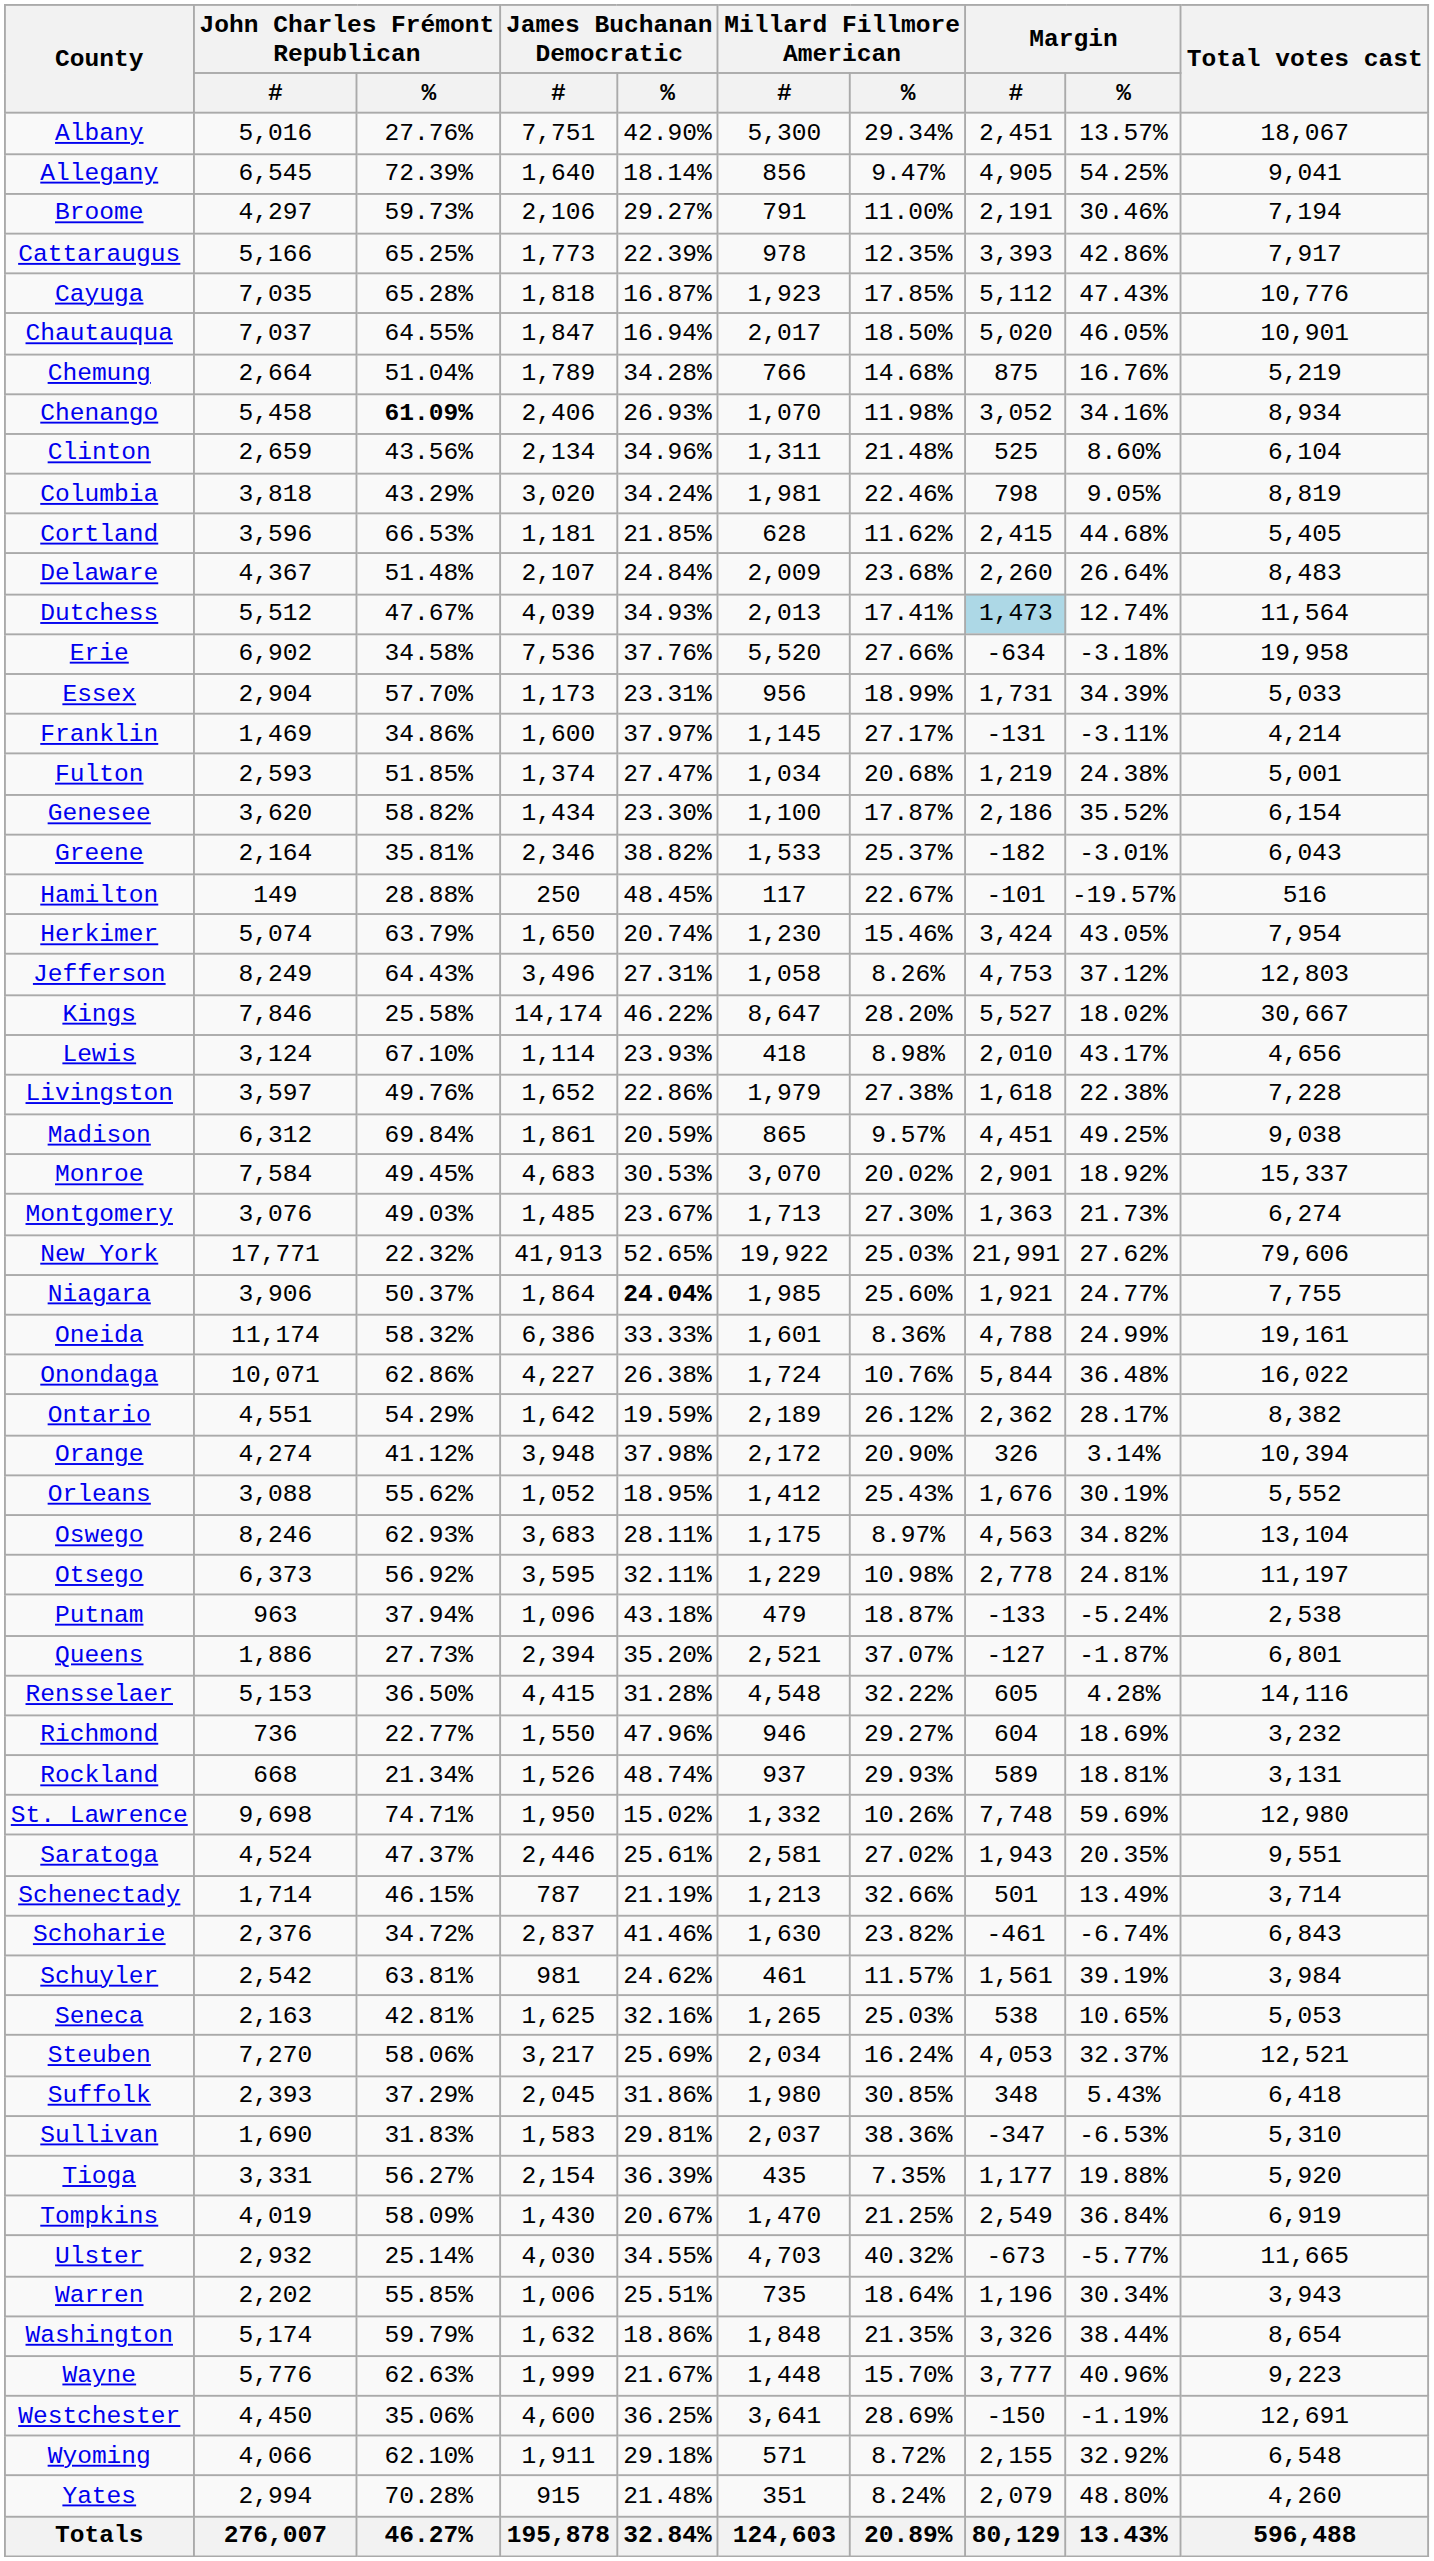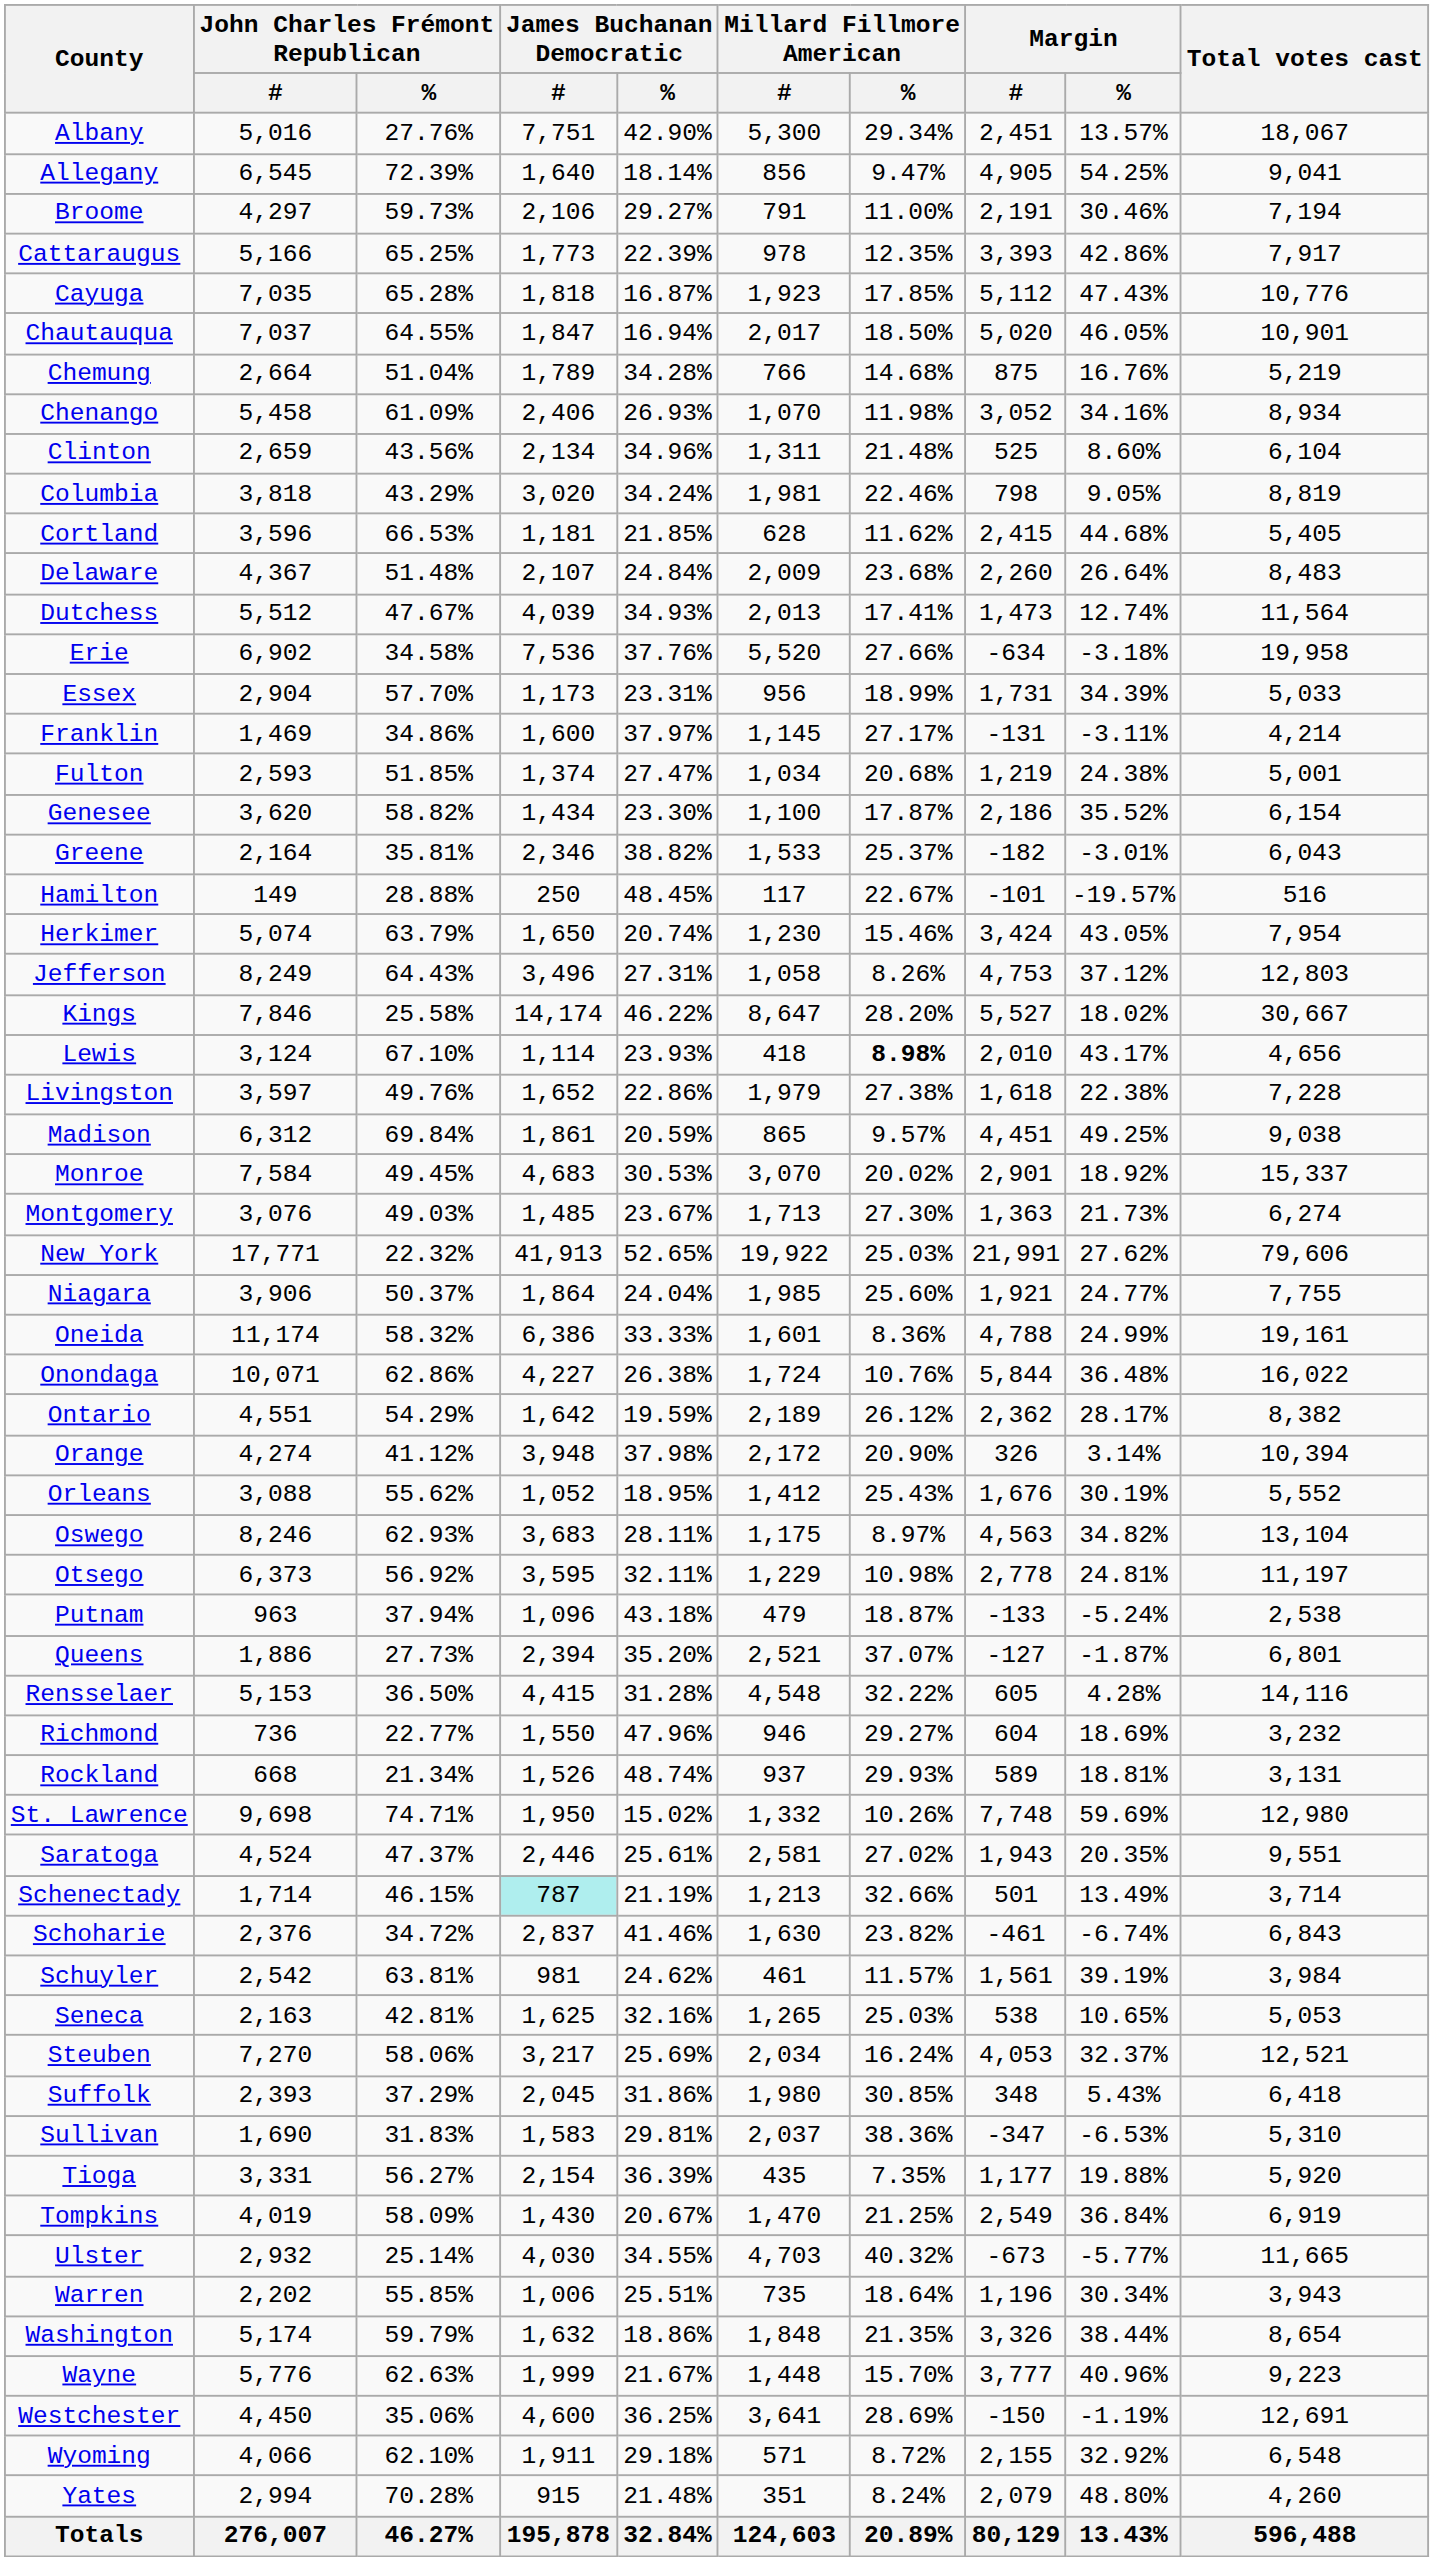(429, 414) bold -> (429, 414) normal
(1016, 614) lightblue background -> (1016, 614) no background
(908, 1054) normal -> (908, 1054) bold
(668, 1295) bold -> (668, 1295) normal
(558, 1895) no background -> (558, 1895) paleturquoise background
